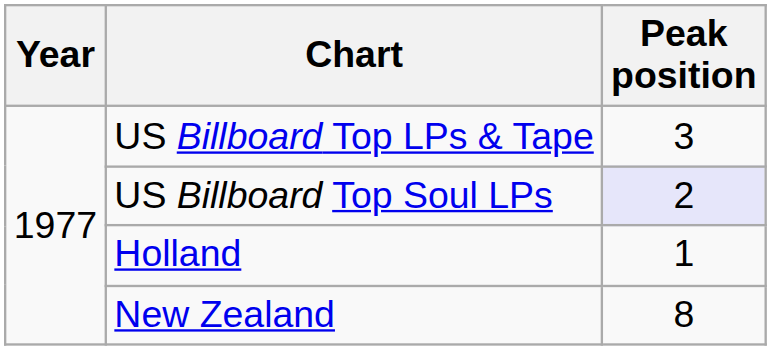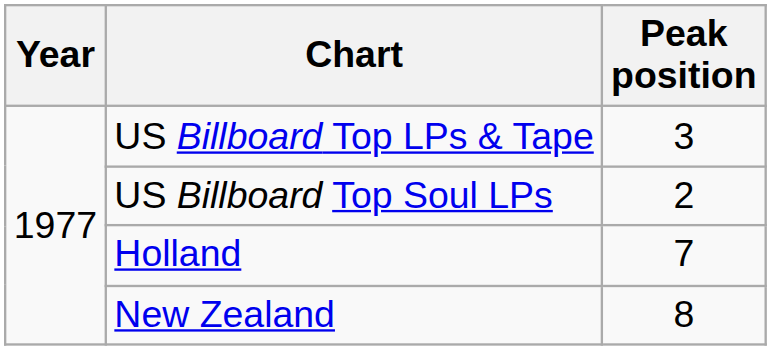(684, 195) lavender background -> (684, 195) no background
(684, 254) 1 -> (684, 254) 7
